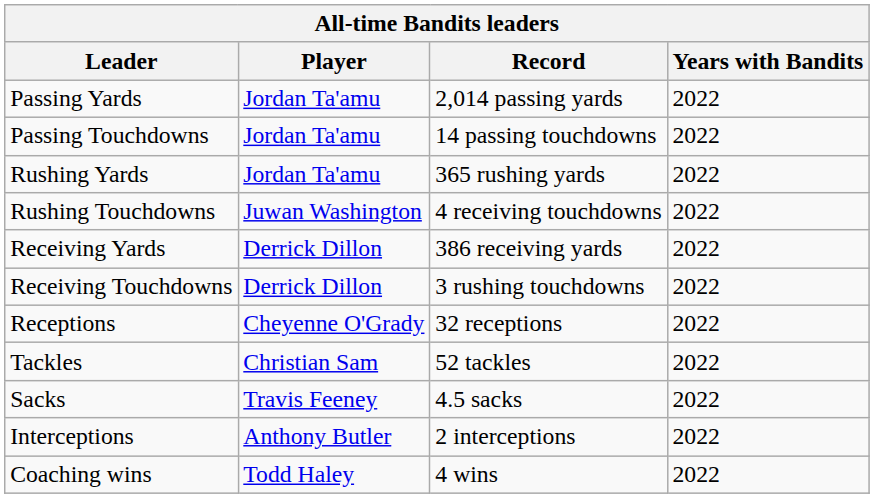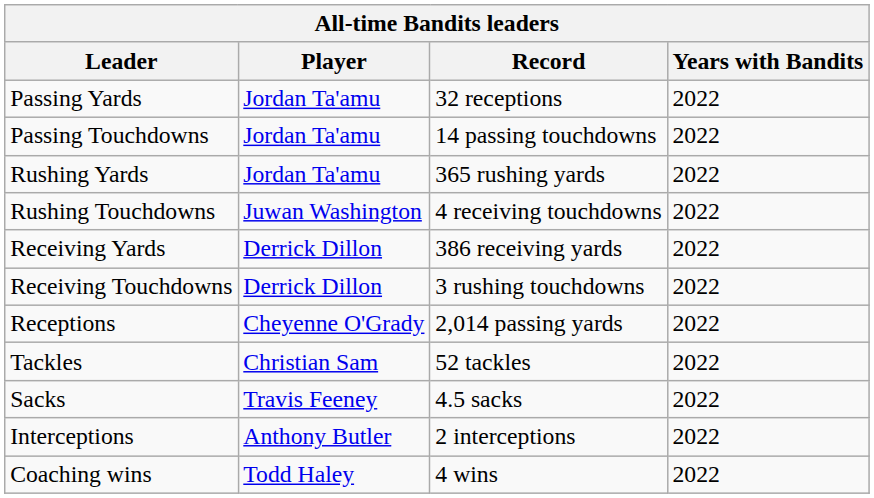(529, 98) 2,014 passing yards -> (499, 98) 32 receptions
(499, 323) 32 receptions -> (529, 323) 2,014 passing yards
